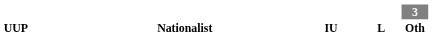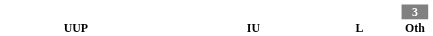- column: (185, 12)
